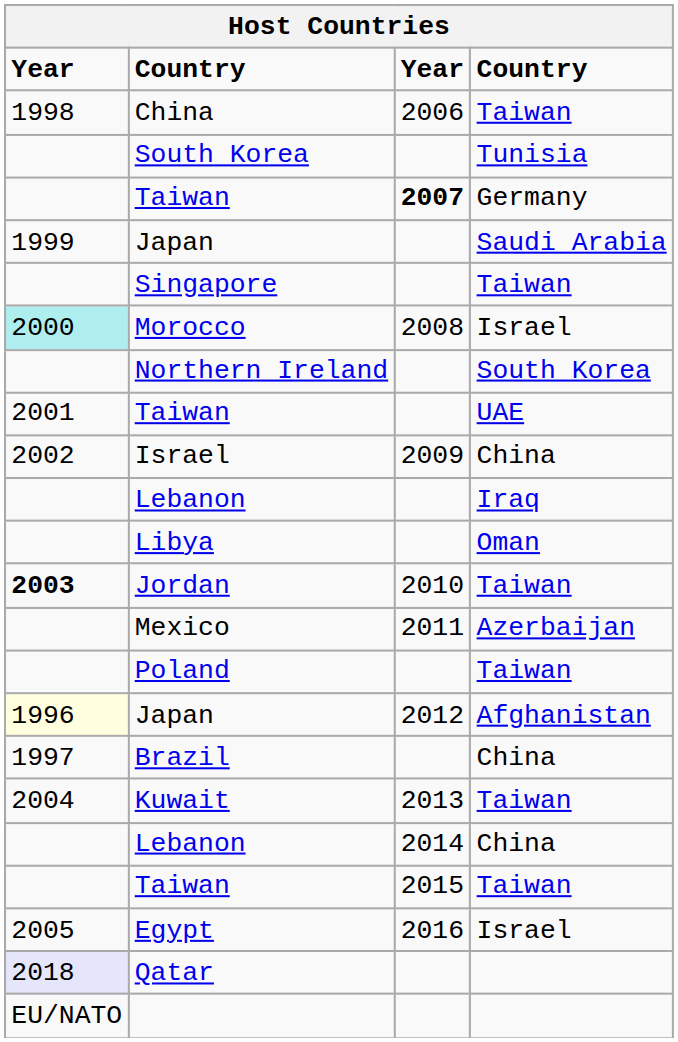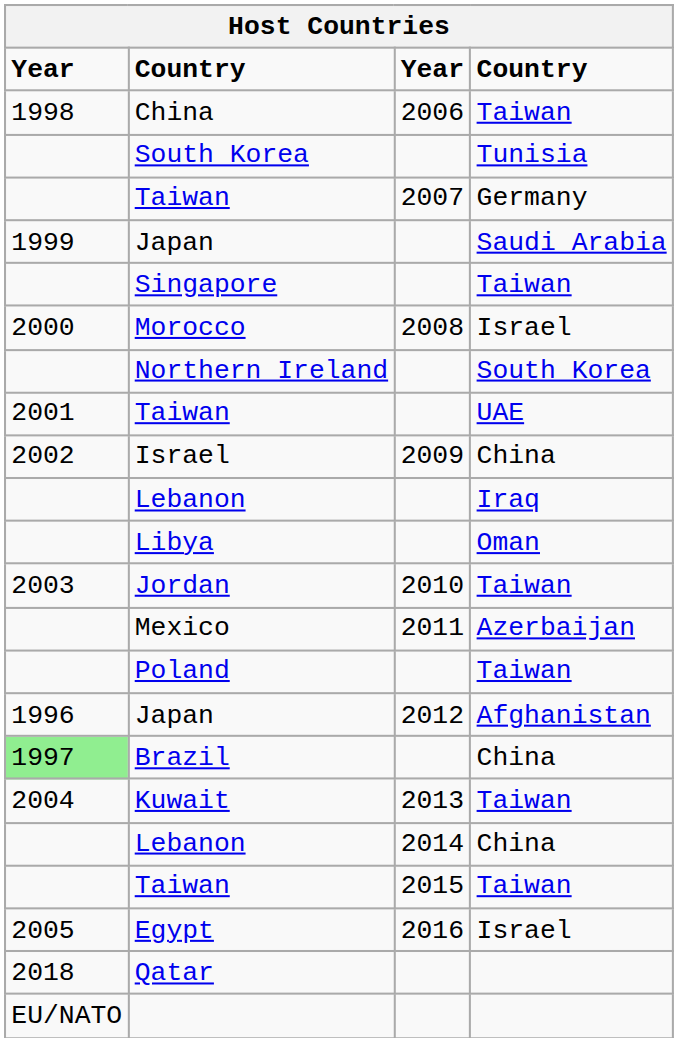(432, 199) bold -> (432, 199) normal
(43, 328) paleturquoise background -> (43, 328) no background
(43, 586) bold -> (43, 586) normal
(43, 715) lightyellow background -> (43, 715) no background
(43, 758) no background -> (43, 758) lightgreen background
(43, 973) lavender background -> (43, 973) no background
